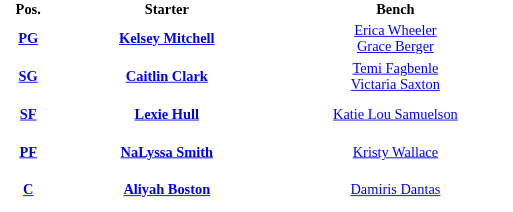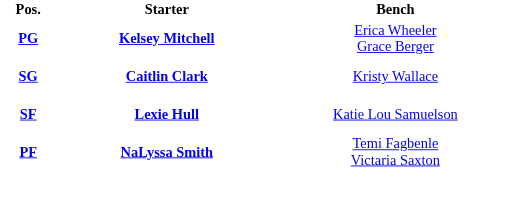(395, 76) Temi Fagbenle Victaria Saxton -> (395, 76) Kristy Wallace
(395, 152) Kristy Wallace -> (395, 152) Temi Fagbenle Victaria Saxton
- row: (28, 189)
